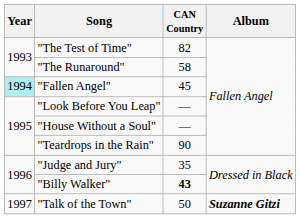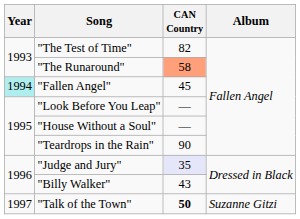(185, 67) no background -> (185, 67) lightsalmon background
(185, 164) no background -> (185, 164) lavender background
(185, 184) bold -> (185, 184) normal
(185, 203) normal -> (185, 203) bold
(244, 203) bold -> (243, 203) normal
